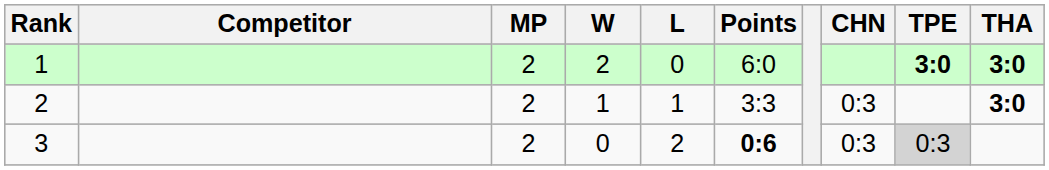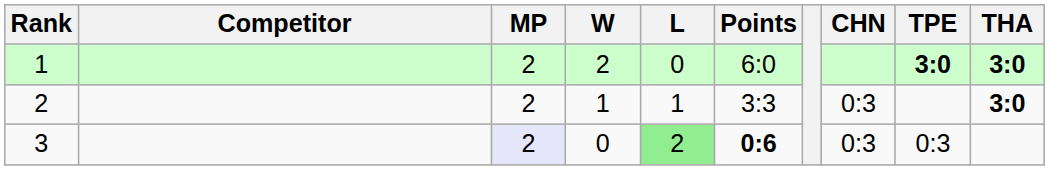(528, 143) no background -> (528, 143) lavender background
(677, 143) no background -> (677, 143) lightgreen background
(933, 143) lightgrey background -> (933, 143) no background
